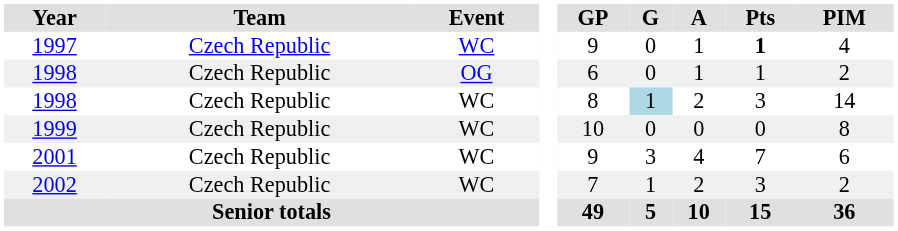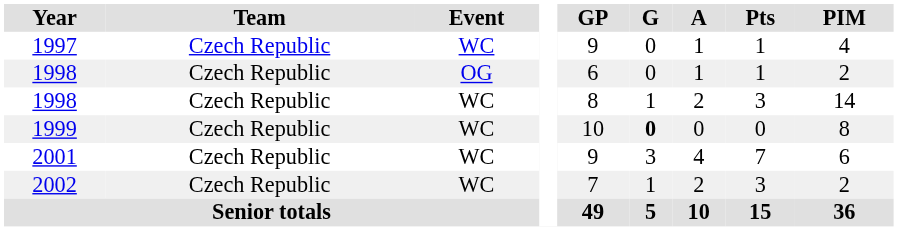(760, 45) bold -> (760, 45) normal
(650, 101) lightblue background -> (650, 101) no background
(650, 128) normal -> (650, 128) bold
